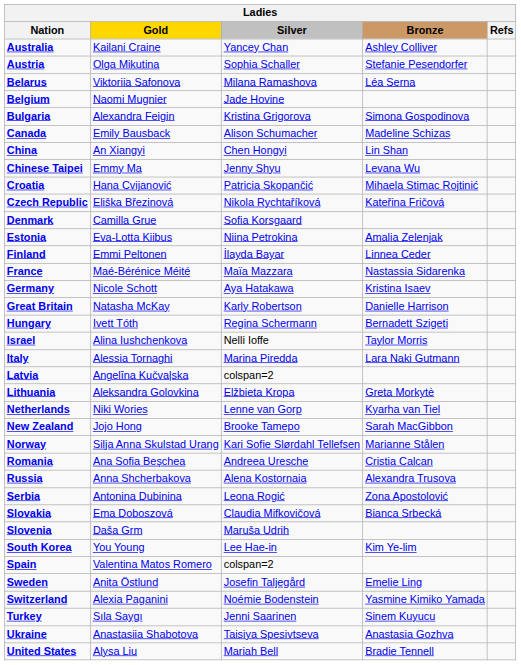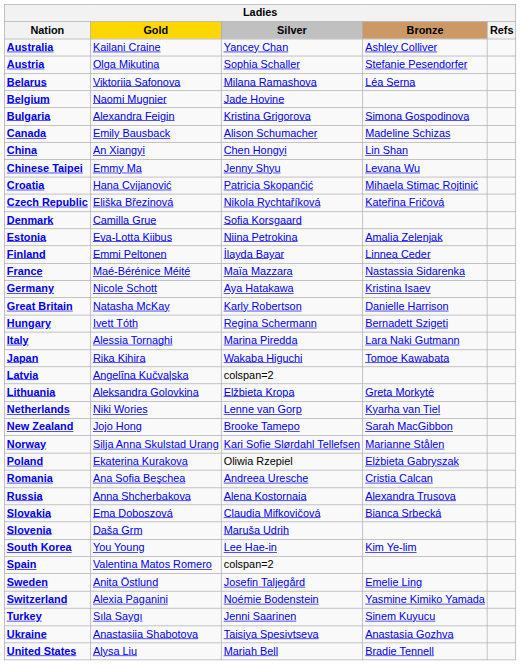- row: (21, 340)
+ row: (23, 358)
+ row: (25, 461)
- row: (23, 496)
